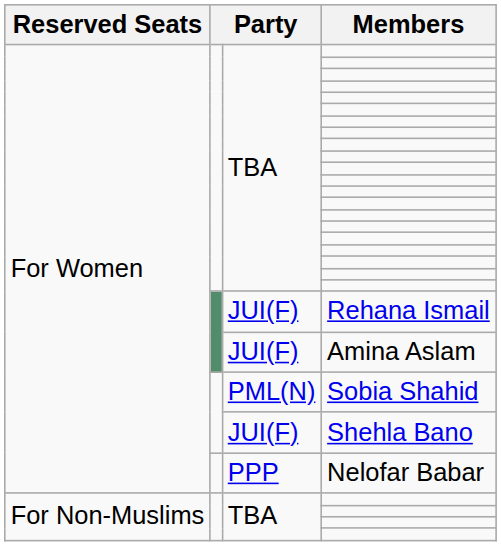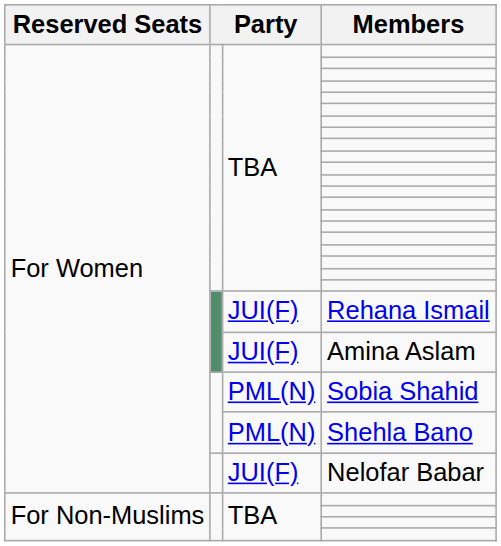(263, 432) JUI(F) -> (272, 432) PML(N)
(253, 472) PPP -> (263, 472) JUI(F)
